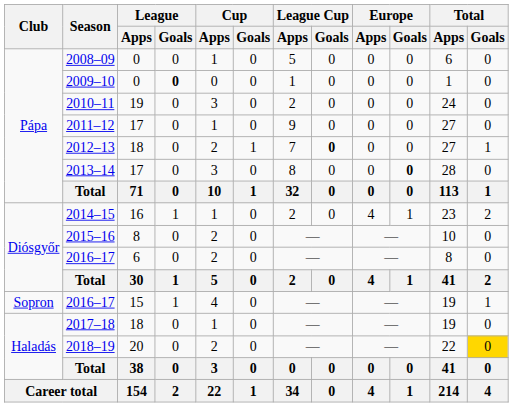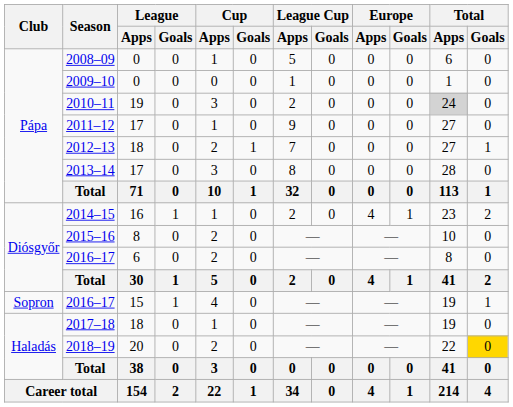(175, 81) bold -> (175, 81) normal
(449, 103) no background -> (449, 103) lightgrey background
(332, 147) bold -> (332, 147) normal
(410, 170) bold -> (410, 170) normal
